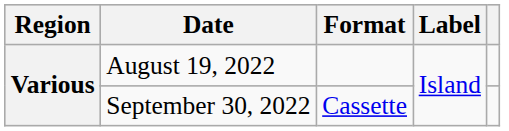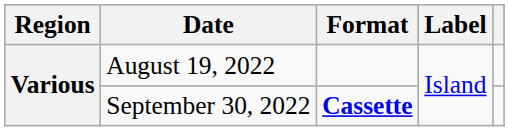(365, 105) normal -> (367, 105) bold
